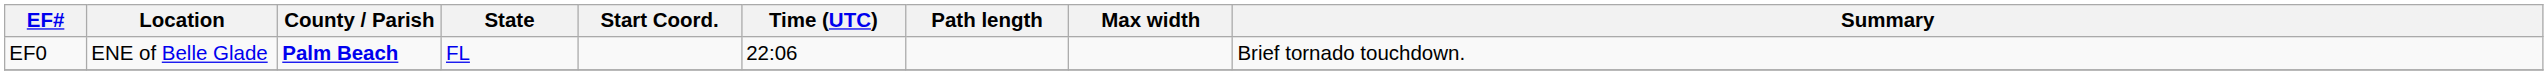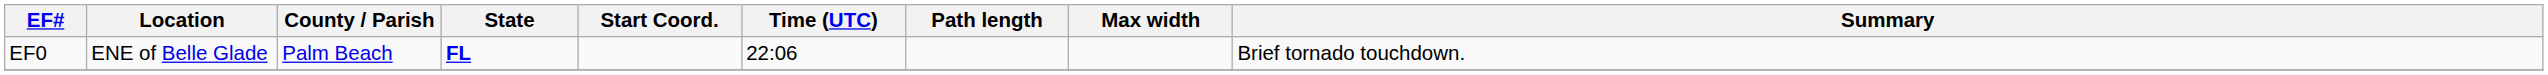(340, 53) bold -> (337, 53) normal
(458, 53) normal -> (459, 53) bold
